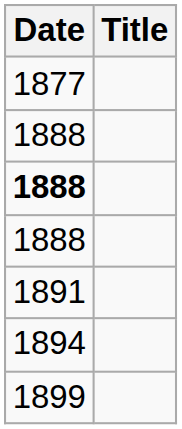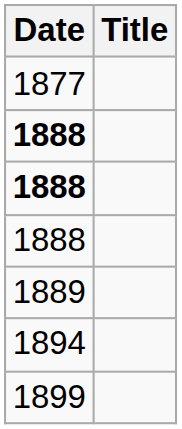(49, 135) normal -> (49, 135) bold
(49, 291) 1891 -> (49, 291) 1889
